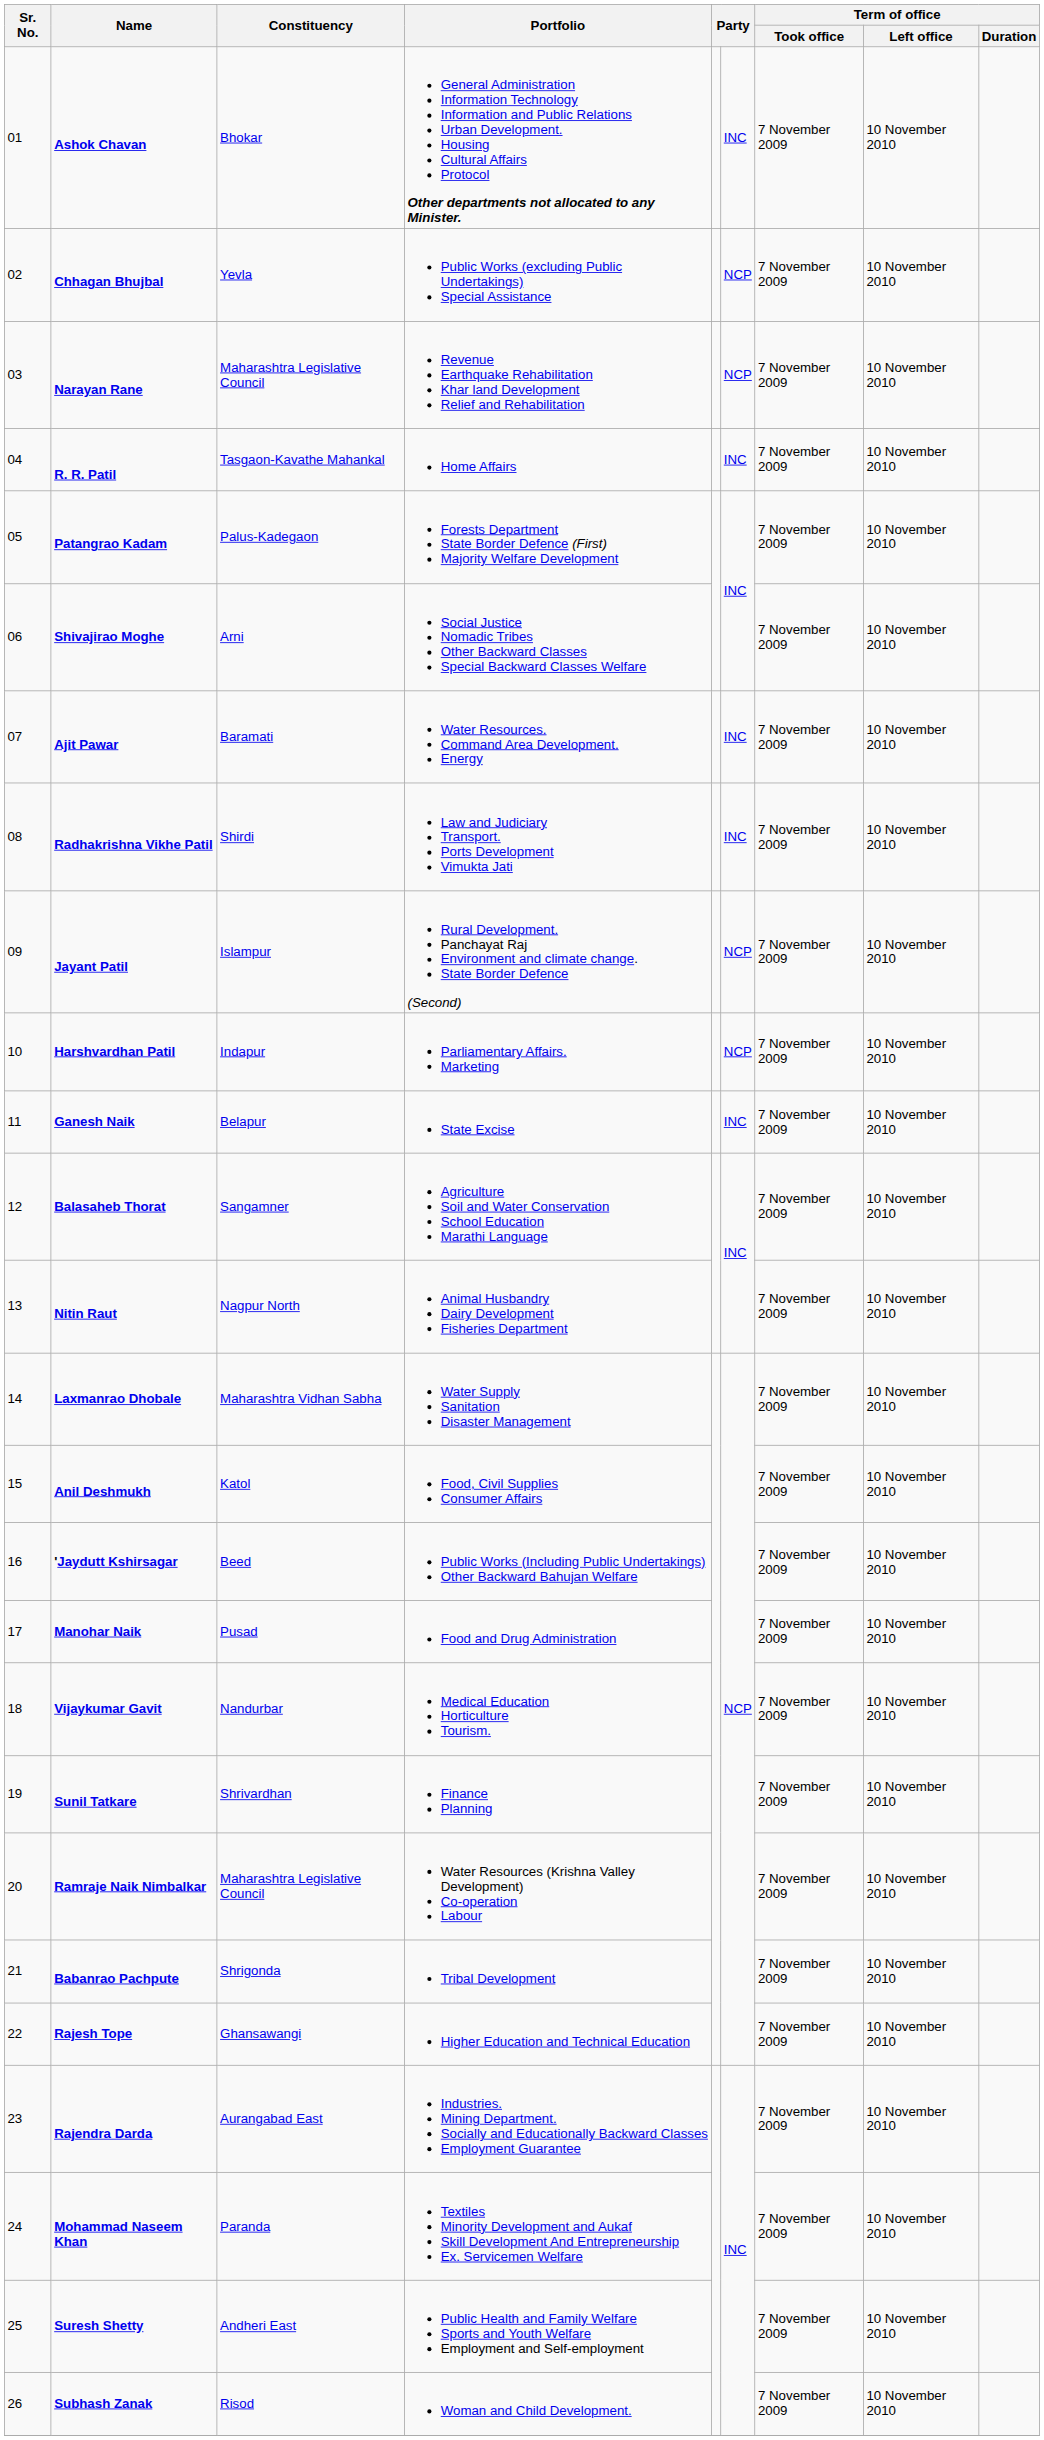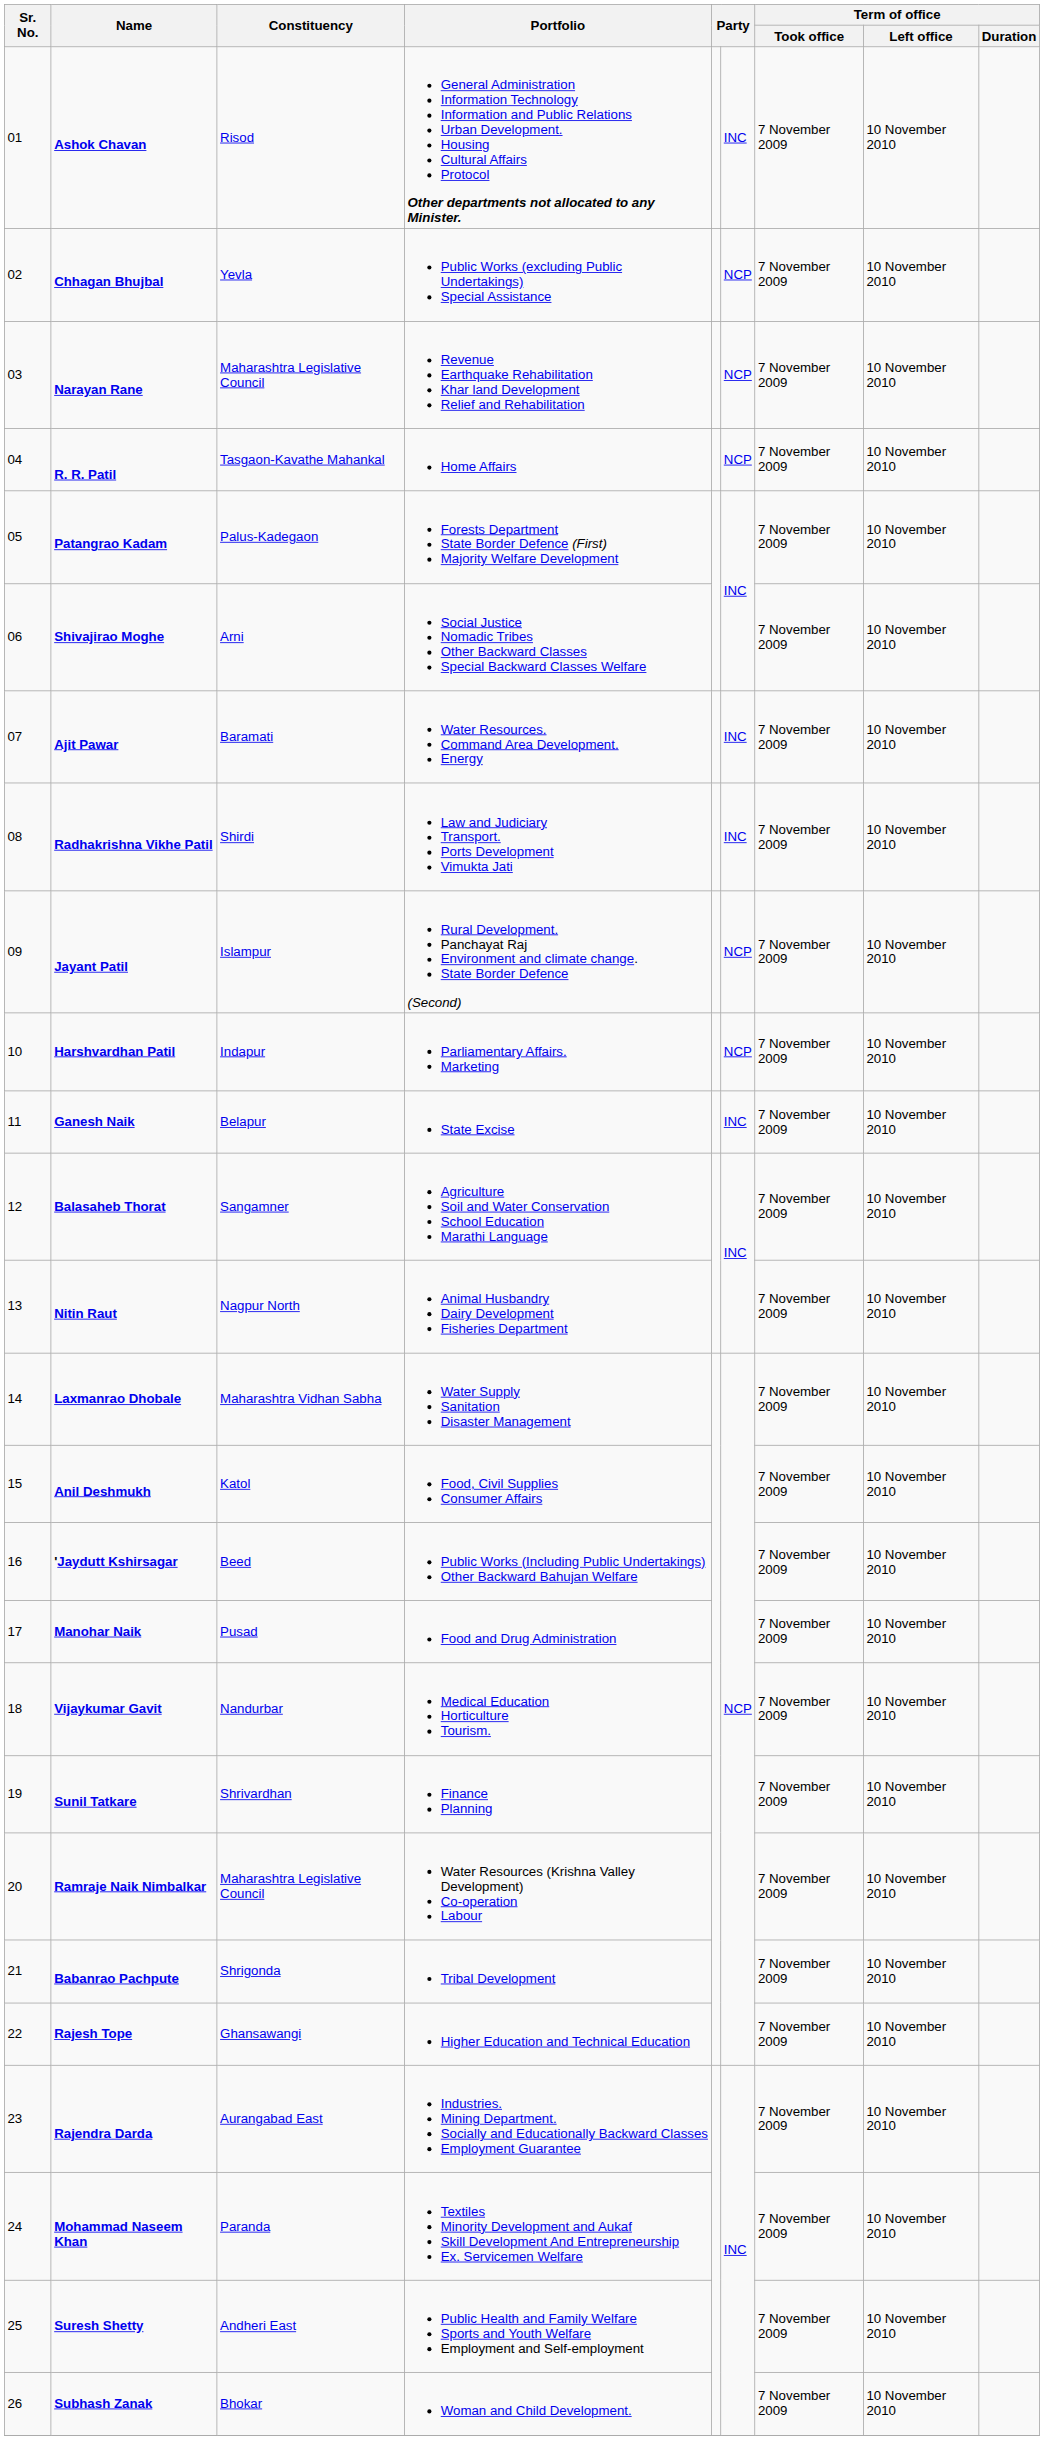(241, 137) Bhokar -> (237, 137) Risod
(735, 459) INC -> (738, 459) NCP
(237, 2403) Risod -> (241, 2403) Bhokar
